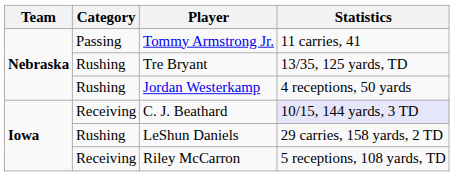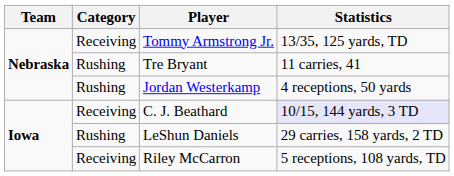(99, 40) Passing -> (106, 40) Receiving
(321, 40) 11 carries, 41 -> (344, 40) 13/35, 125 yards, TD
(344, 64) 13/35, 125 yards, TD -> (321, 64) 11 carries, 41
